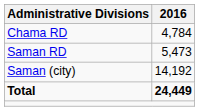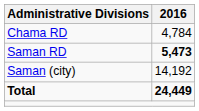(177, 52) normal -> (177, 52) bold
